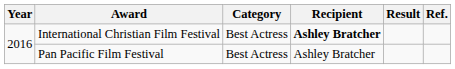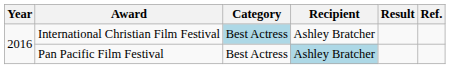(257, 34) no background -> (257, 34) lightblue background
(337, 34) bold -> (334, 34) normal
(334, 53) no background -> (334, 53) lightblue background
